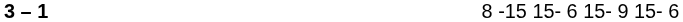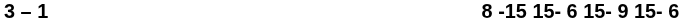(580, 11) normal -> (580, 11) bold
